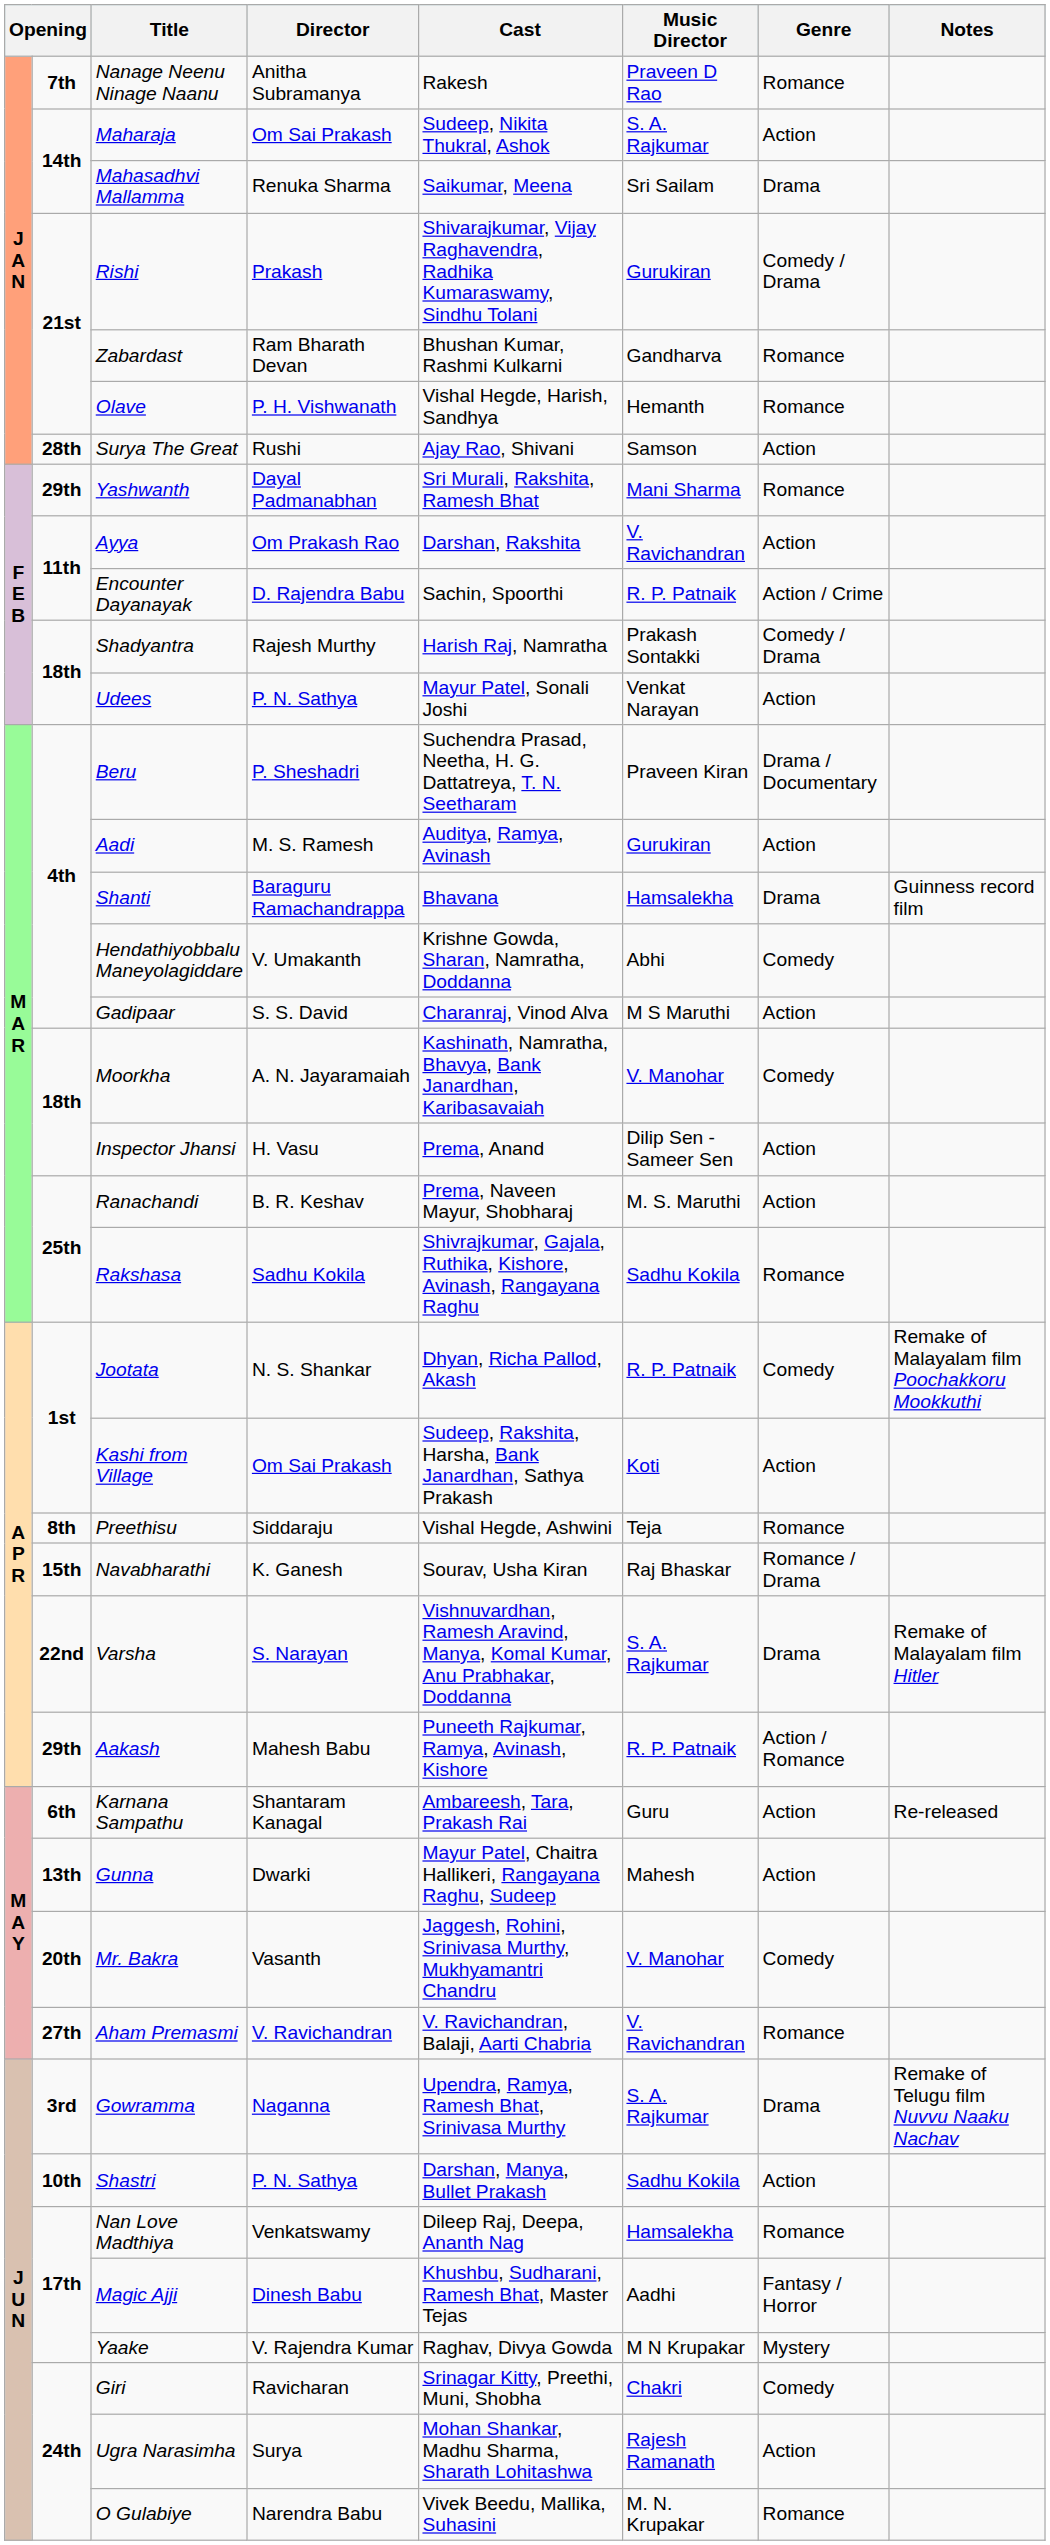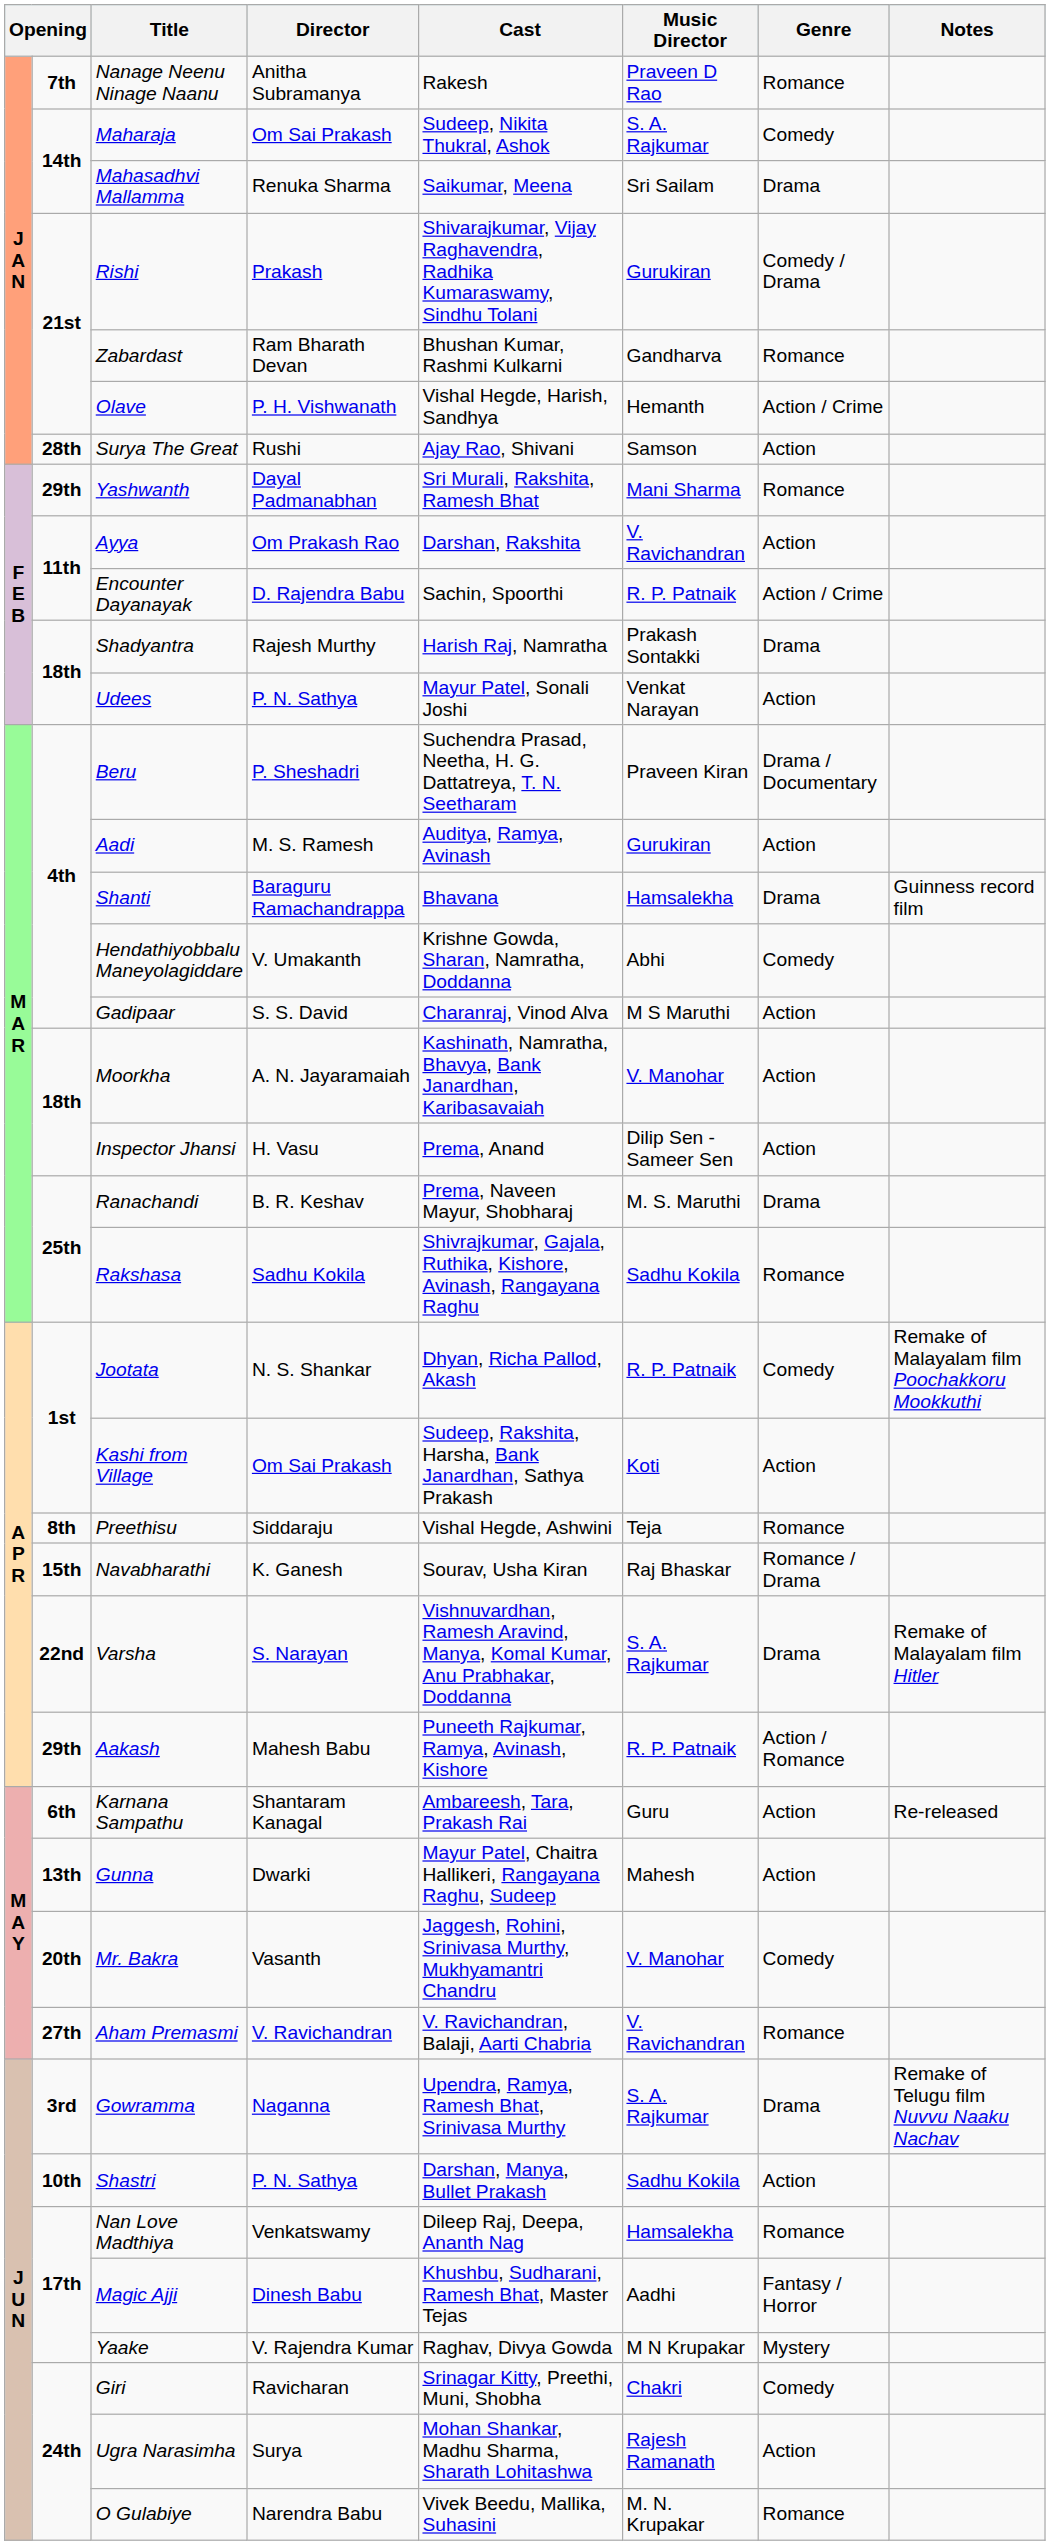(789, 134) Action -> (798, 134) Comedy
(804, 407) Romance -> (823, 407) Action / Crime
(804, 646) Comedy / Drama -> (791, 646) Drama
(798, 1075) Comedy -> (789, 1075) Action
(789, 1201) Action -> (791, 1201) Drama
